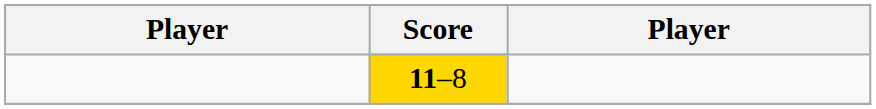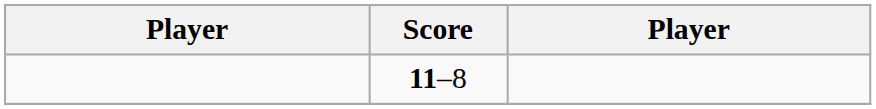(438, 78) gold background -> (438, 78) no background
